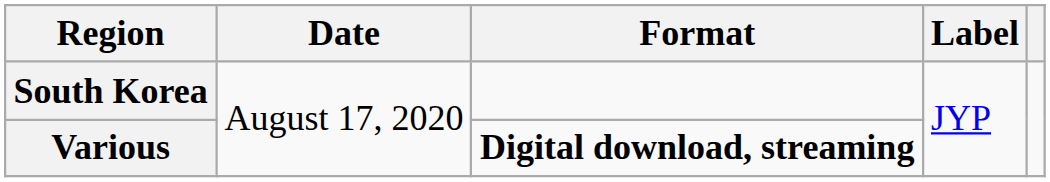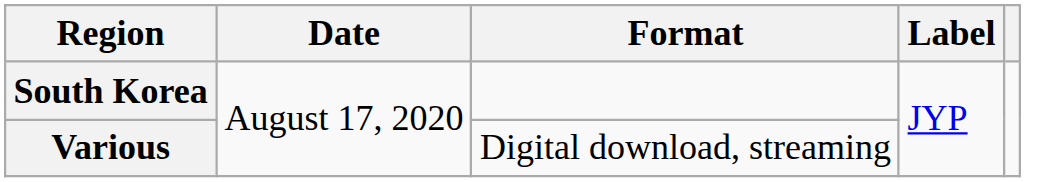(697, 147) bold -> (685, 147) normal
